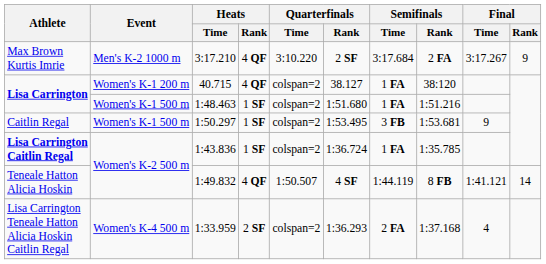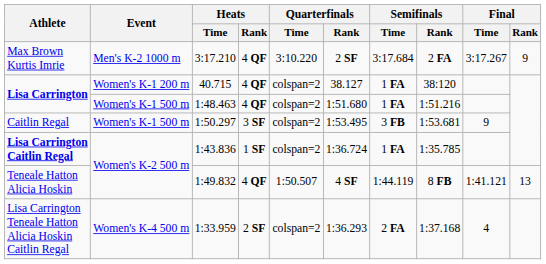(254, 104) 1 SF -> (254, 104) 4 QF
(254, 123) 1 SF -> (254, 123) 3 SF
(525, 182) 14 -> (525, 182) 13
